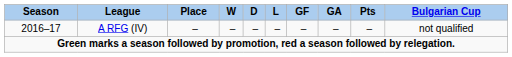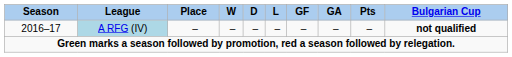(123, 28) no background -> (123, 28) lightblue background
(446, 28) normal -> (446, 28) bold
